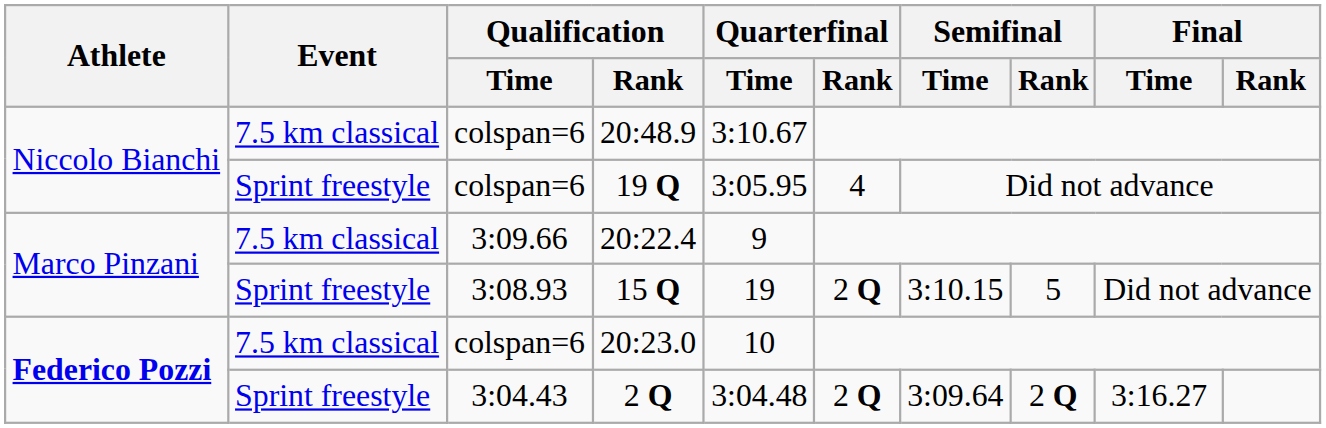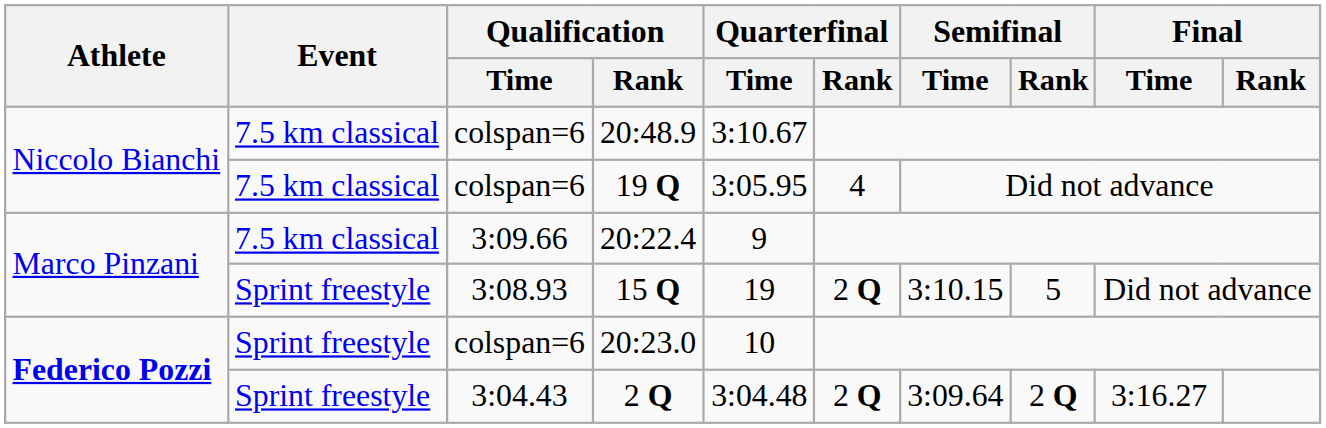(333, 185) Sprint freestyle -> (337, 185) 7.5 km classical
(337, 343) 7.5 km classical -> (333, 343) Sprint freestyle
